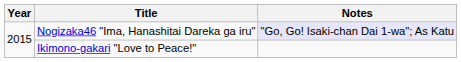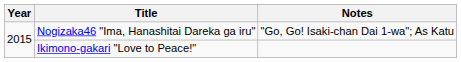(357, 31) lavender background -> (357, 31) no background
